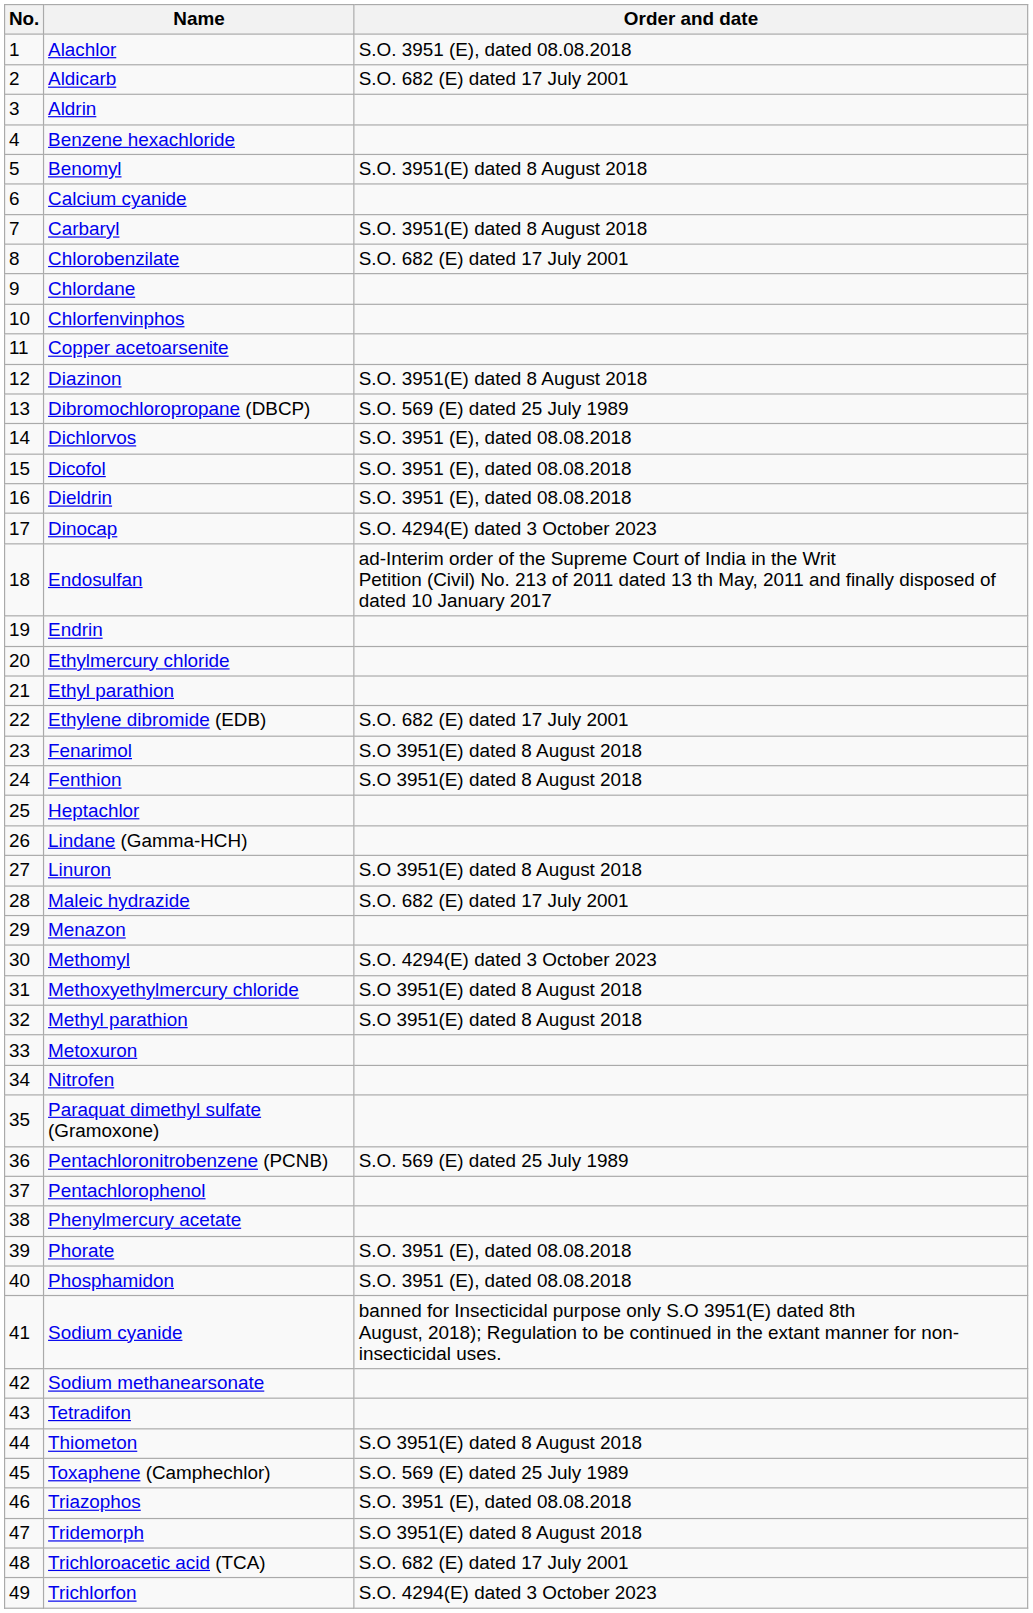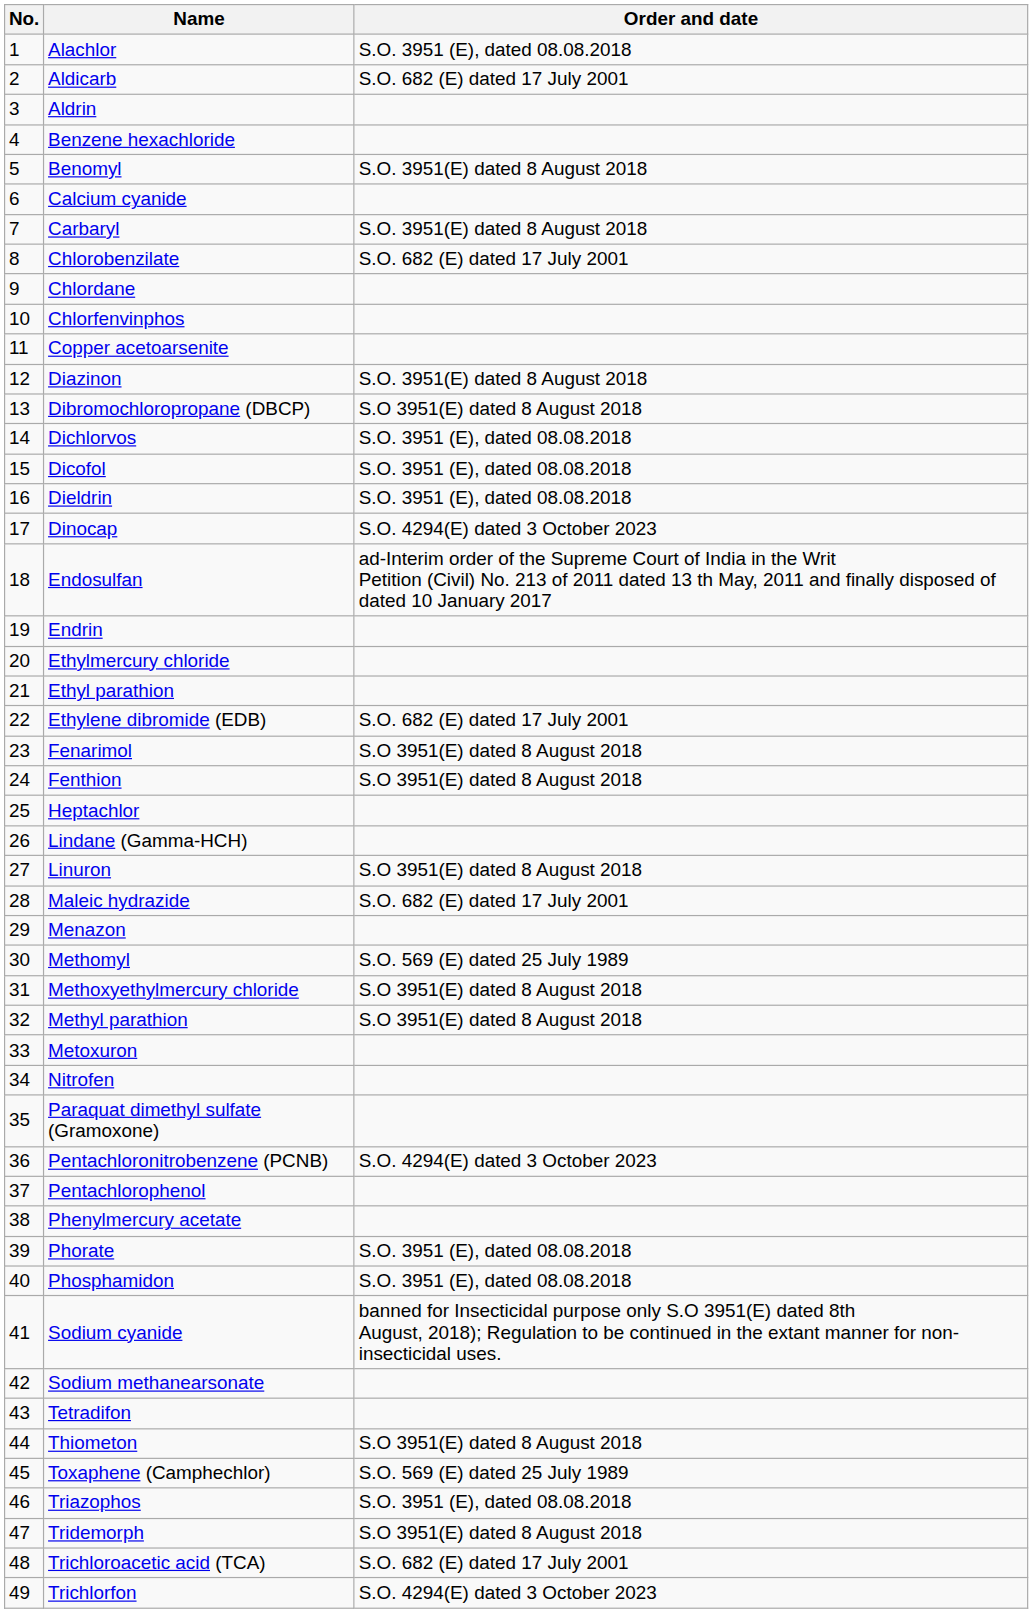(494, 408) S.O. 569 (E) dated 25 July 1989 -> (500, 408) S.O 3951(E) dated 8 August 2018
(508, 960) S.O. 4294(E) dated 3 October 2023 -> (494, 960) S.O. 569 (E) dated 25 July 1989
(494, 1161) S.O. 569 (E) dated 25 July 1989 -> (508, 1161) S.O. 4294(E) dated 3 October 2023
